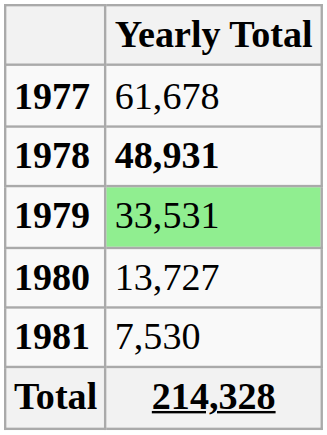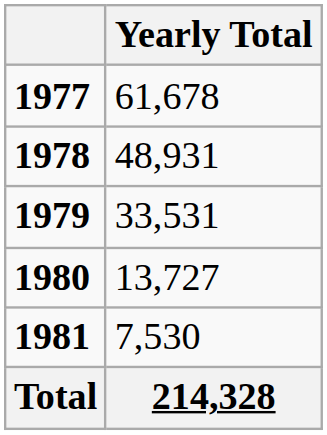(167, 155) bold -> (167, 155) normal
(167, 215) lightgreen background -> (167, 215) no background
